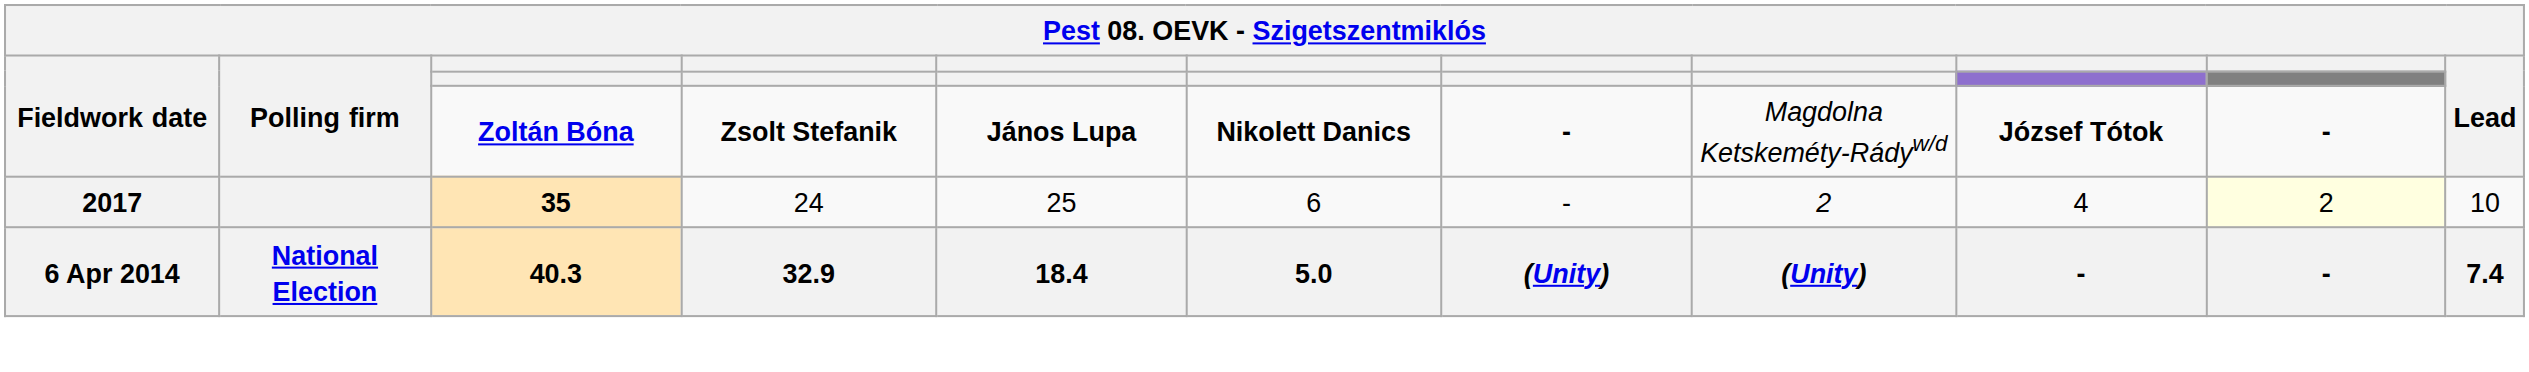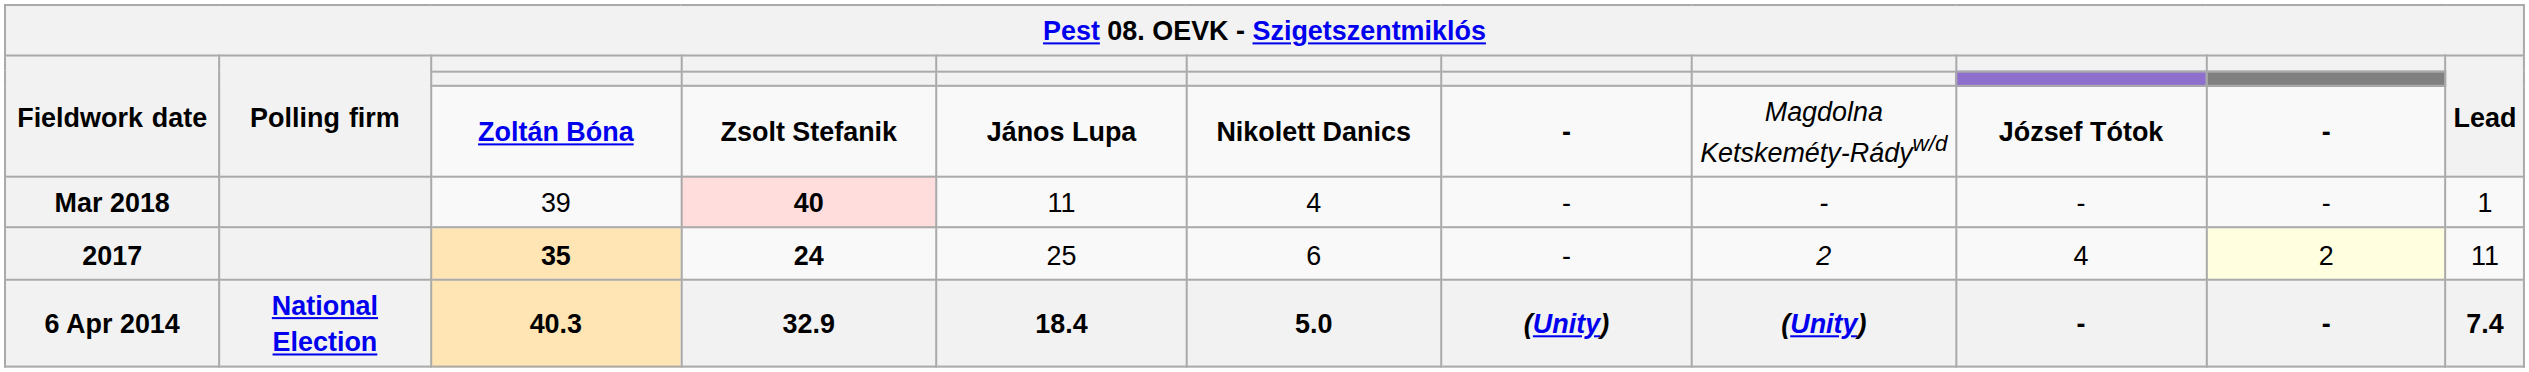+ row: (112, 203)
(809, 203) normal -> (809, 252) bold
(2485, 203) 10 -> (2485, 254) 11
